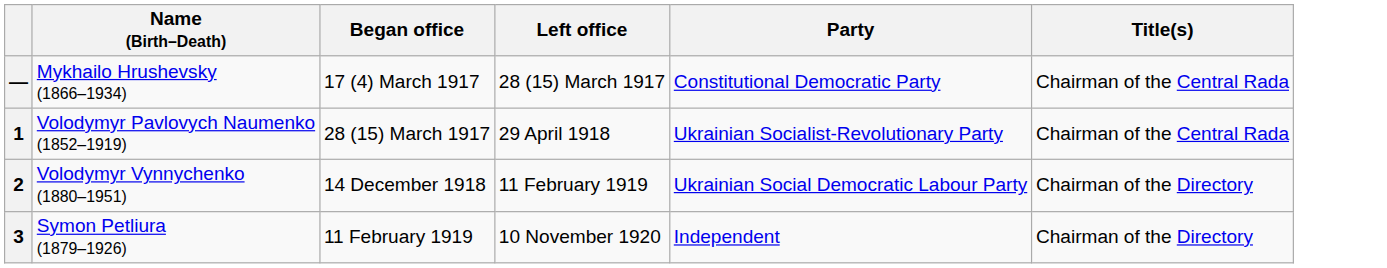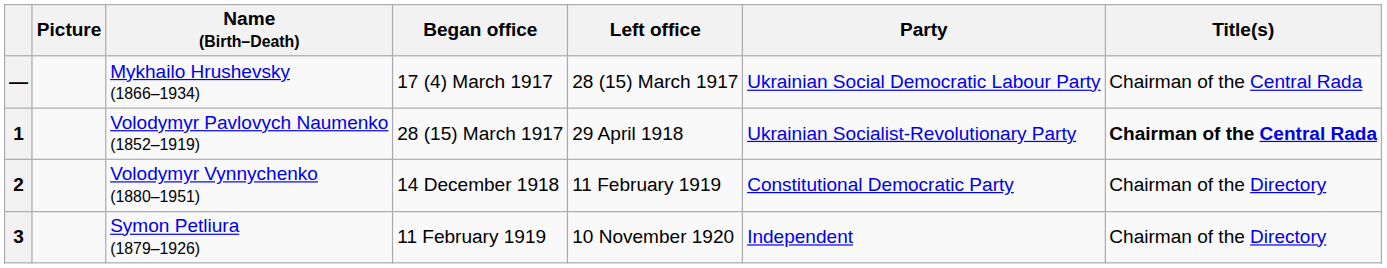+ column: (69, 30)
(807, 81) Constitutional Democratic Party -> (924, 81) Ukrainian Social Democratic Labour Party
(1163, 133) normal -> (1243, 133) bold
(851, 185) Ukrainian Social Democratic Labour Party -> (880, 185) Constitutional Democratic Party
